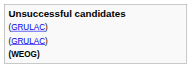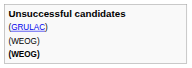(28, 41) (GRULAC) -> (24, 41) (WEOG)
